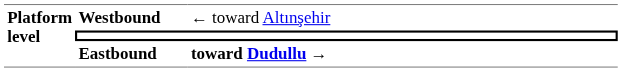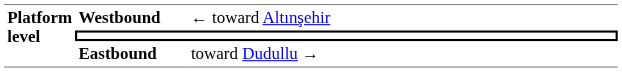(259, 53) bold -> (255, 53) normal
